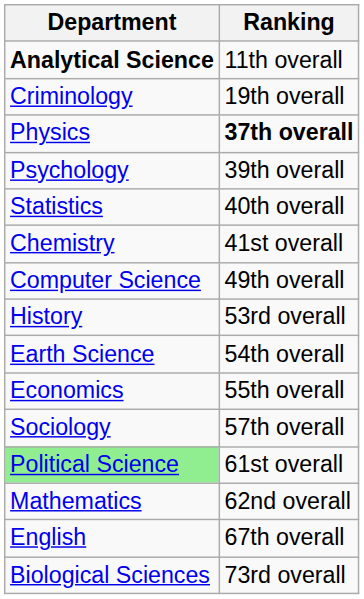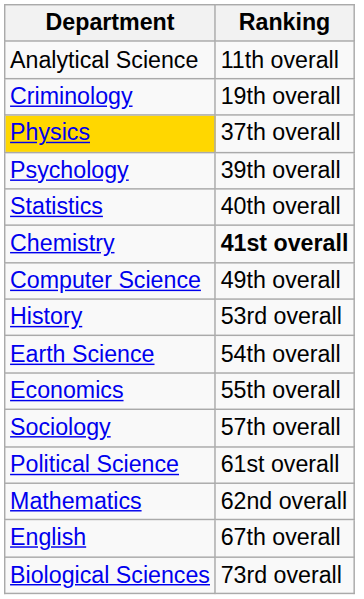(112, 59) bold -> (104, 59) normal
(50, 133) no background -> (50, 133) gold background
(289, 133) bold -> (281, 133) normal
(284, 243) normal -> (285, 243) bold
(95, 464) lightgreen background -> (95, 464) no background
